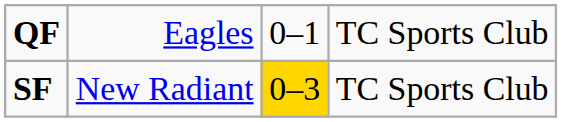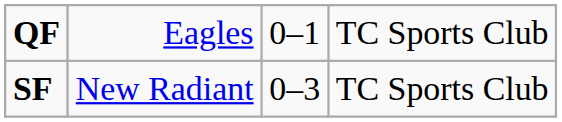(295, 88) gold background -> (295, 88) no background
